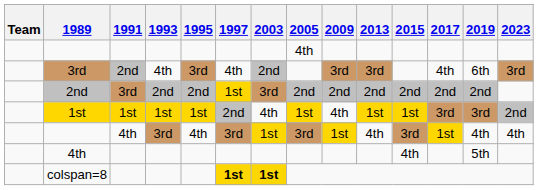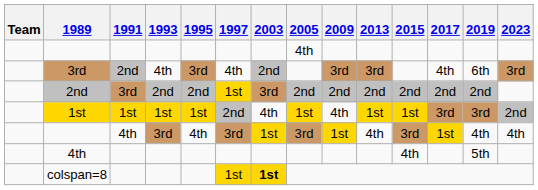(234, 175) bold -> (234, 175) normal
